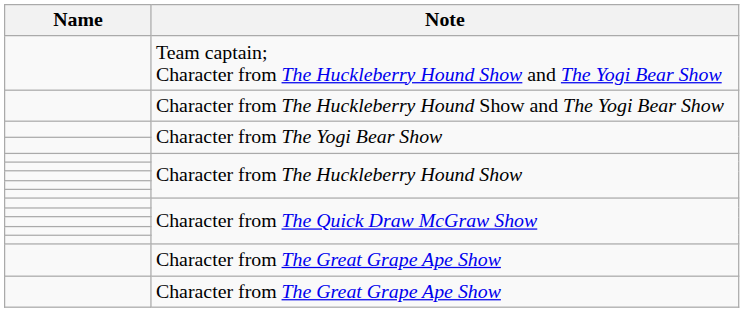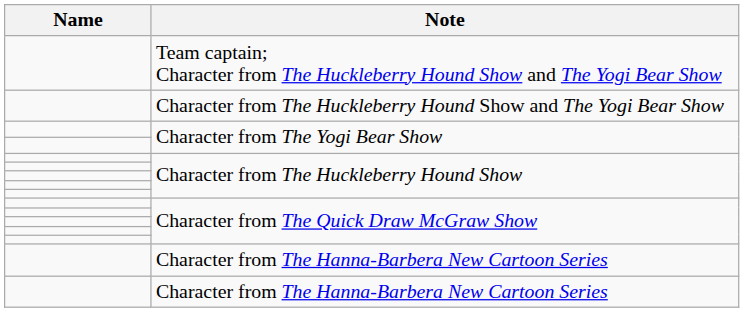(328, 259) Character from The Great Grape Ape Show -> (382, 259) Character from The Hanna-Barbera New Cartoon Series
(328, 291) Character from The Great Grape Ape Show -> (382, 291) Character from The Hanna-Barbera New Cartoon Series
